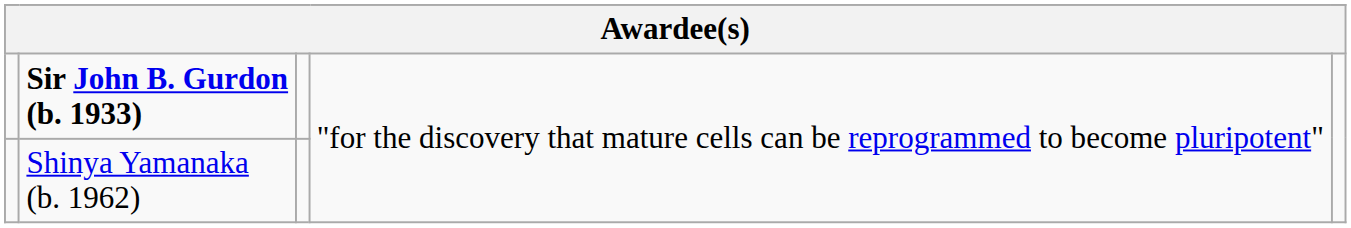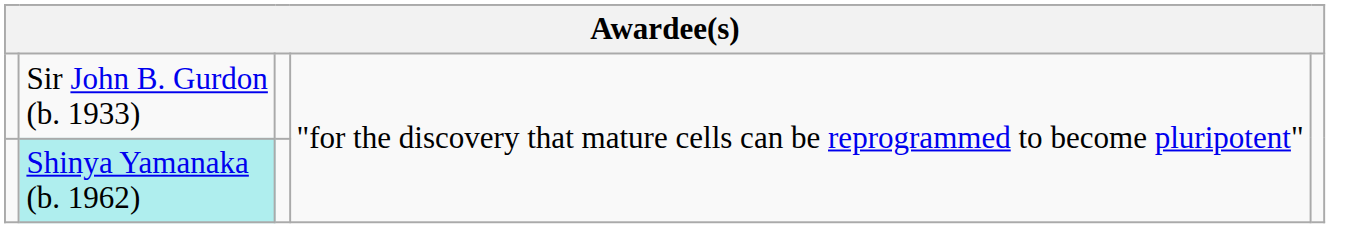(157, 95) bold -> (147, 95) normal
(138, 179) no background -> (138, 179) paleturquoise background
